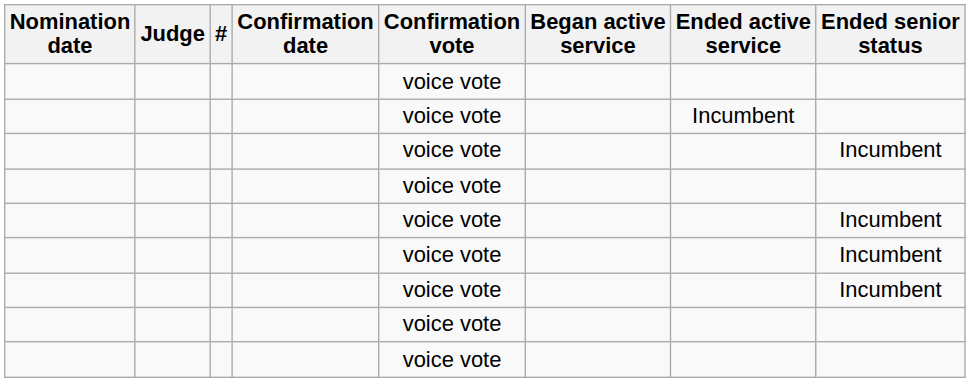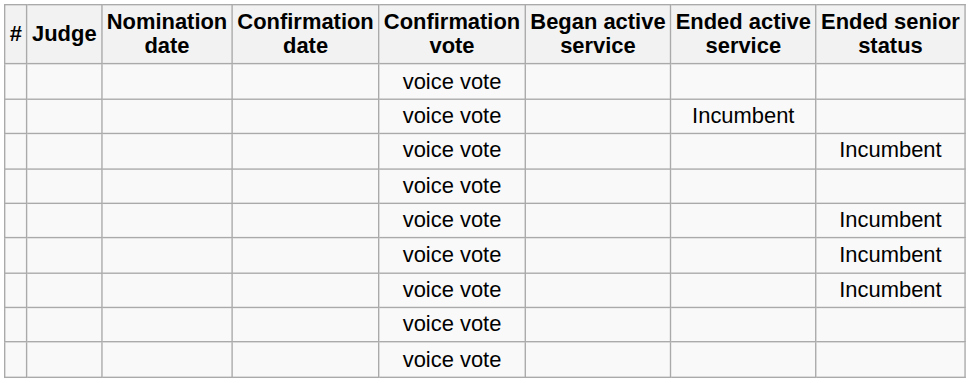columns swapped: (221, 34) <-> (70, 34)
